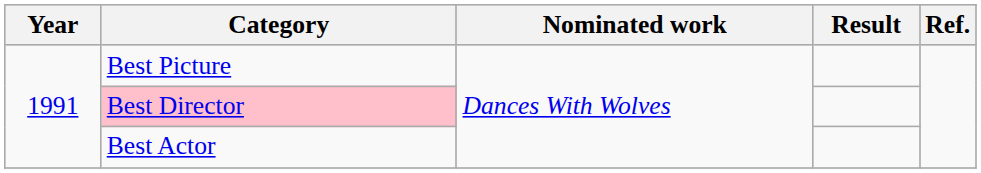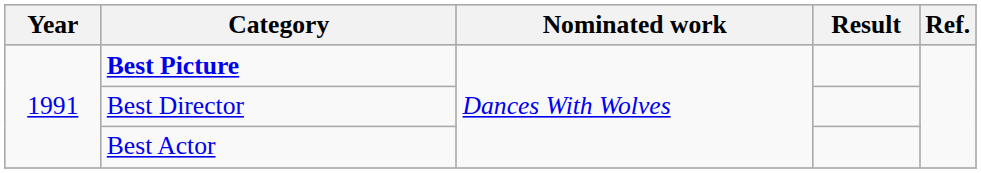(169, 65) normal -> (173, 65) bold
(175, 106) pink background -> (175, 106) no background
